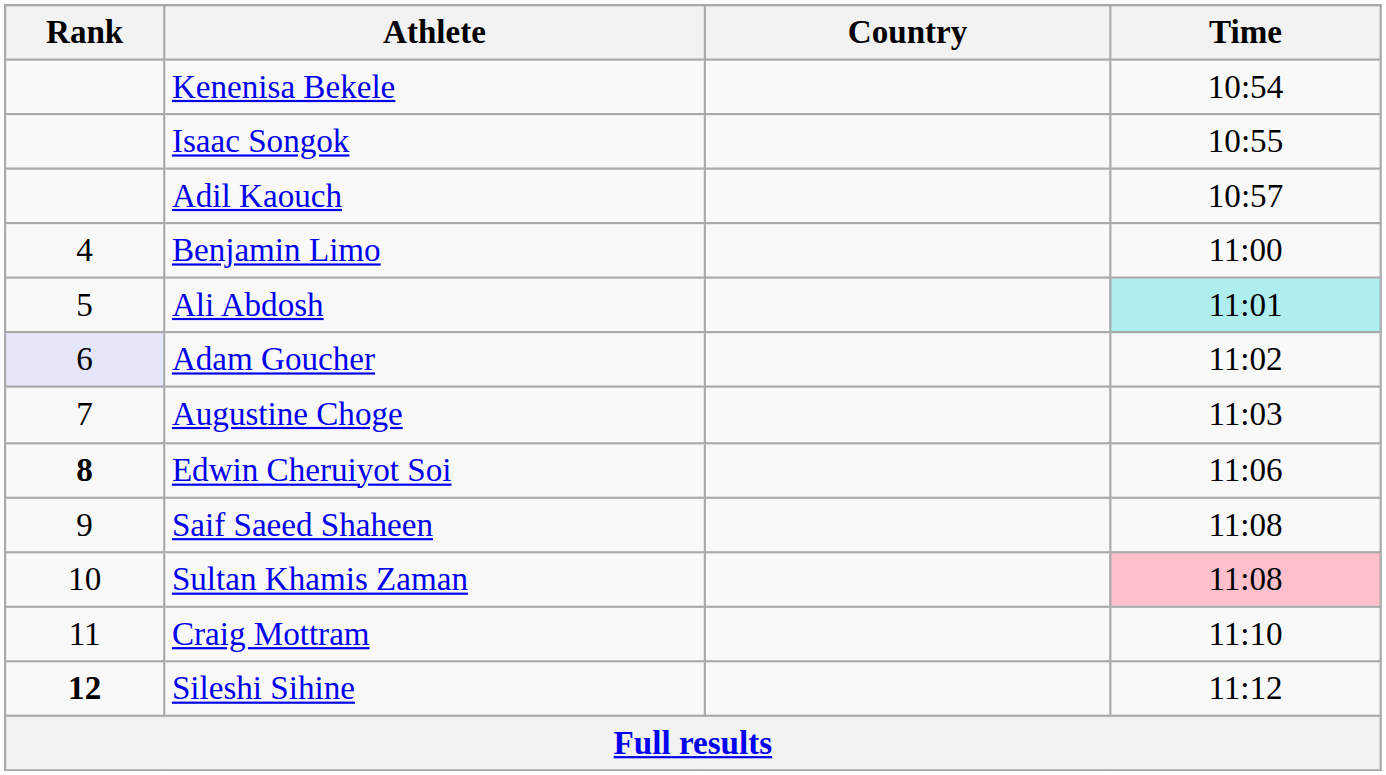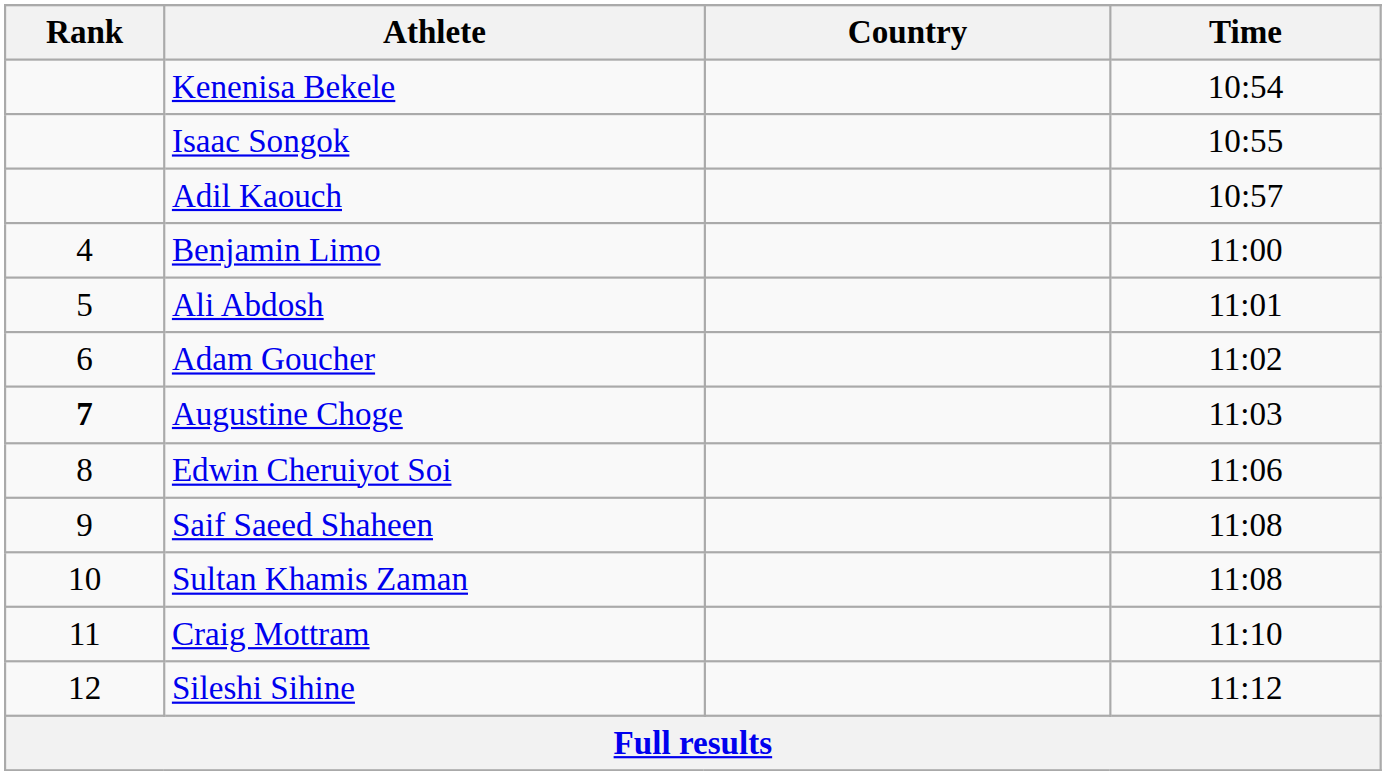(1245, 305) paleturquoise background -> (1245, 305) no background
(85, 359) lavender background -> (85, 359) no background
(85, 414) normal -> (85, 414) bold
(85, 469) bold -> (85, 469) normal
(1245, 578) pink background -> (1245, 578) no background
(85, 687) bold -> (85, 687) normal
